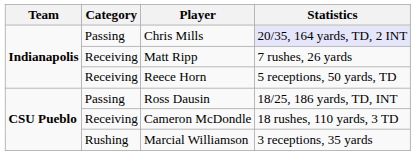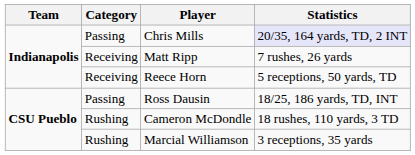(111, 119) Receiving -> (107, 119) Rushing
